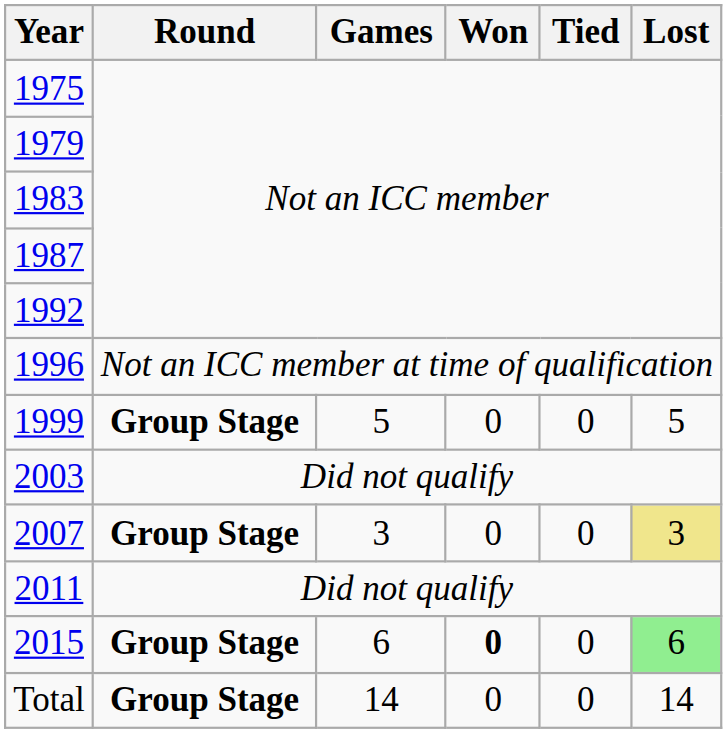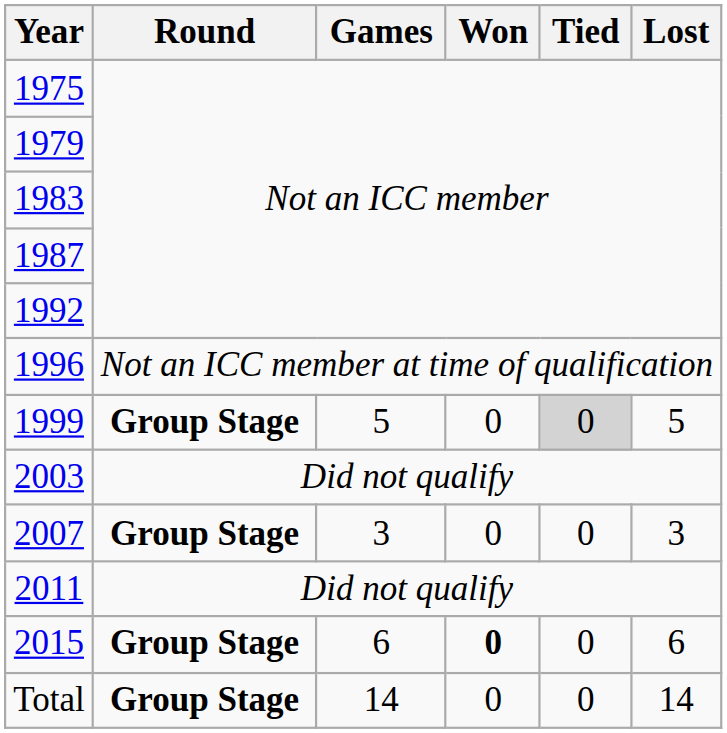(586, 421) no background -> (586, 421) lightgrey background
(676, 532) khaki background -> (676, 532) no background
(676, 643) lightgreen background -> (676, 643) no background
